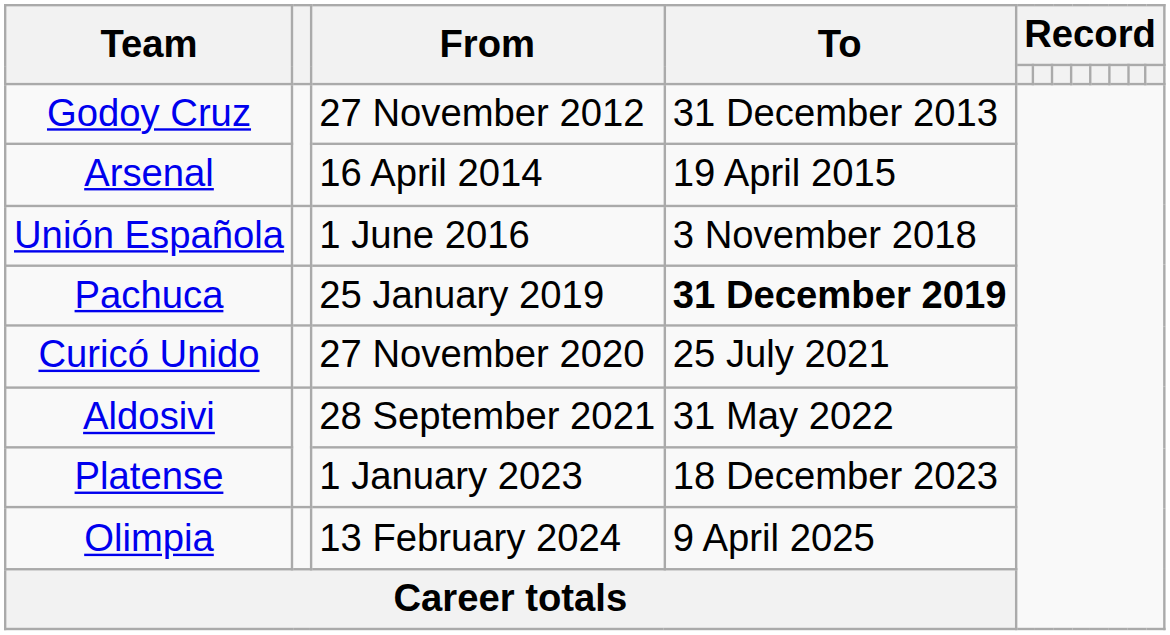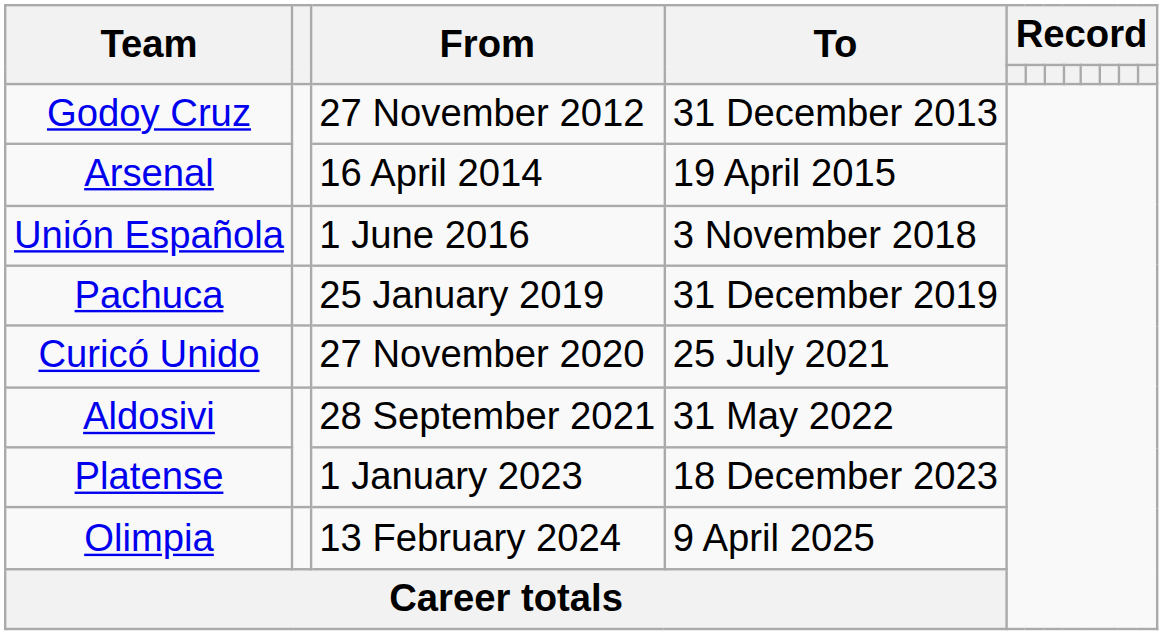(840, 295) bold -> (835, 295) normal
